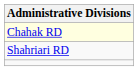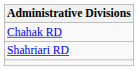(34, 32) lightyellow background -> (34, 32) no background
